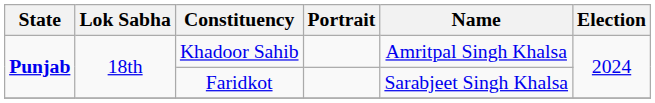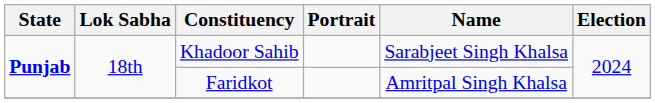(476, 51) Amritpal Singh Khalsa -> (476, 51) Sarabjeet Singh Khalsa
(476, 82) Sarabjeet Singh Khalsa -> (476, 82) Amritpal Singh Khalsa
